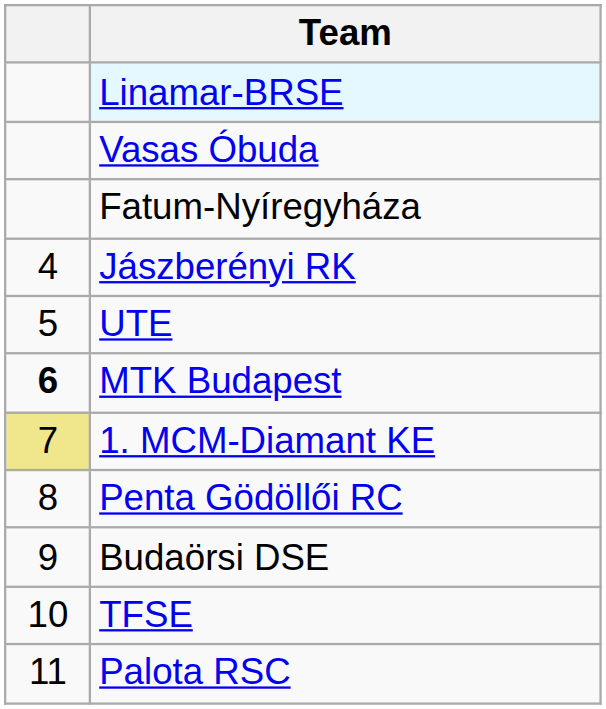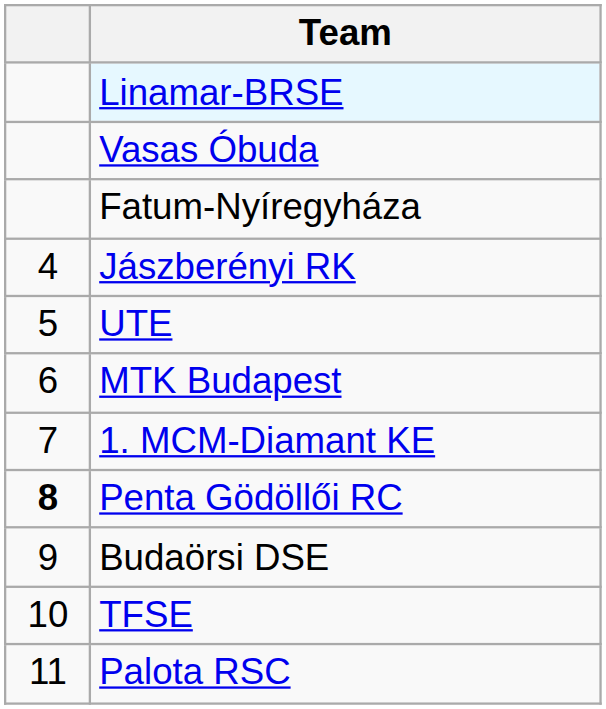(48, 382) bold -> (48, 382) normal
(48, 440) khaki background -> (48, 440) no background
(48, 498) normal -> (48, 498) bold
